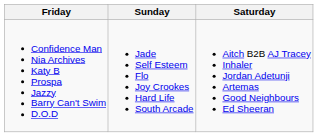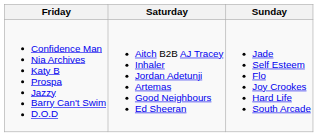columns swapped: (254, 12) <-> (152, 12)
